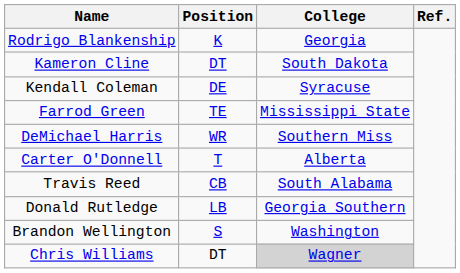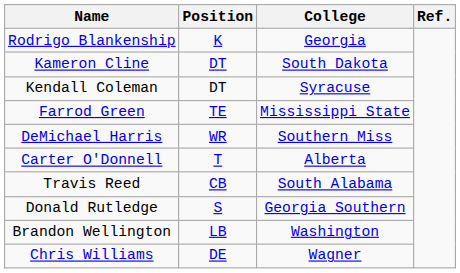(218, 88) DE -> (218, 88) DT
(218, 208) LB -> (218, 208) S
(218, 232) S -> (218, 232) LB
(218, 256) DT -> (218, 256) DE
(335, 256) lightgrey background -> (335, 256) no background
